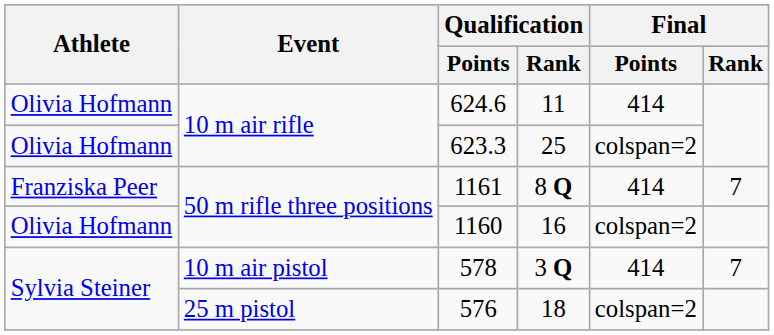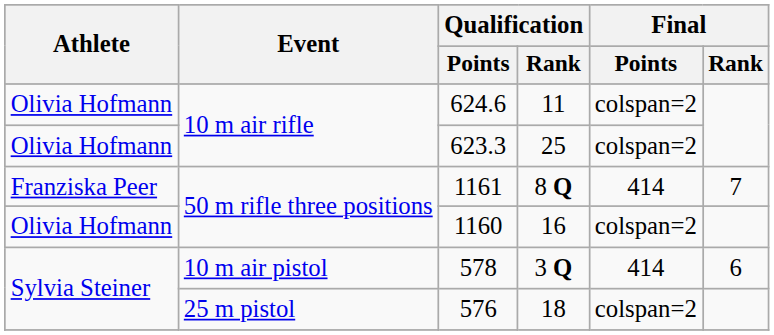(646, 104) 414 -> (646, 104) colspan=2
(736, 268) 7 -> (736, 268) 6
